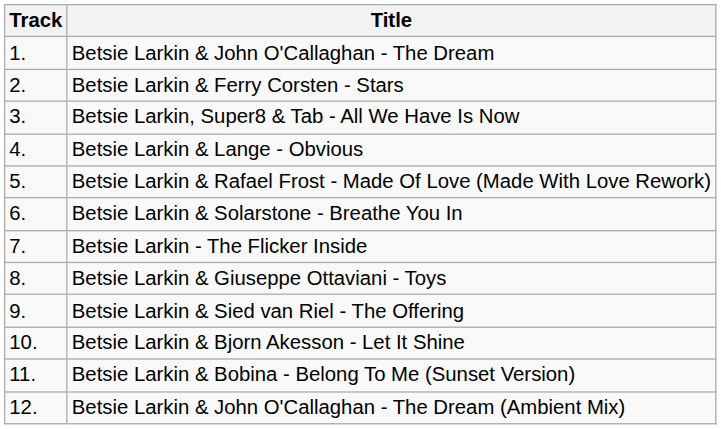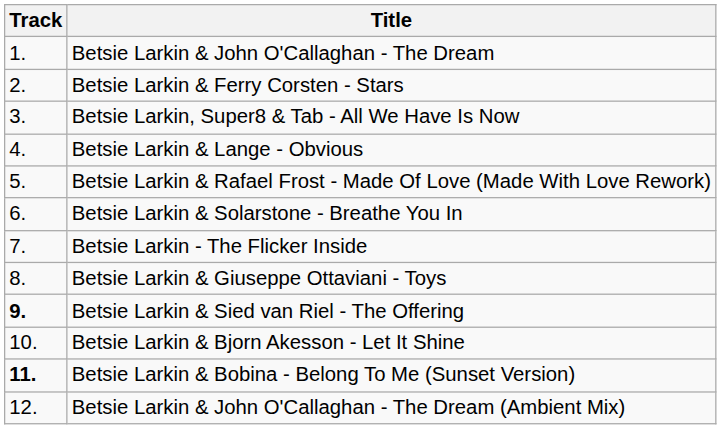(18, 310) normal -> (18, 310) bold
(23, 375) normal -> (23, 375) bold
